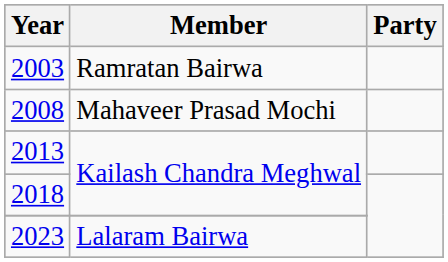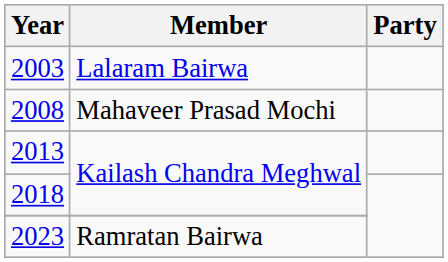(170, 67) Ramratan Bairwa -> (162, 67) Lalaram Bairwa
(162, 236) Lalaram Bairwa -> (170, 236) Ramratan Bairwa
